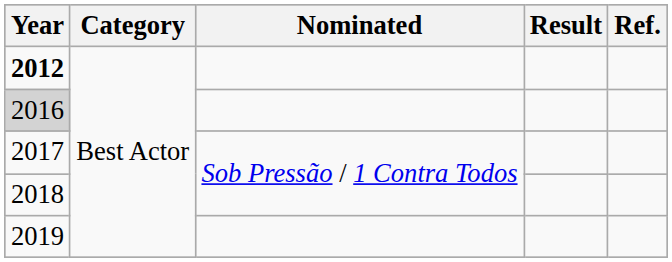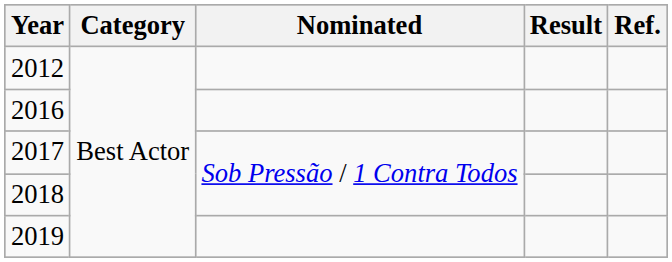(38, 67) bold -> (38, 67) normal
(38, 109) lightgrey background -> (38, 109) no background
